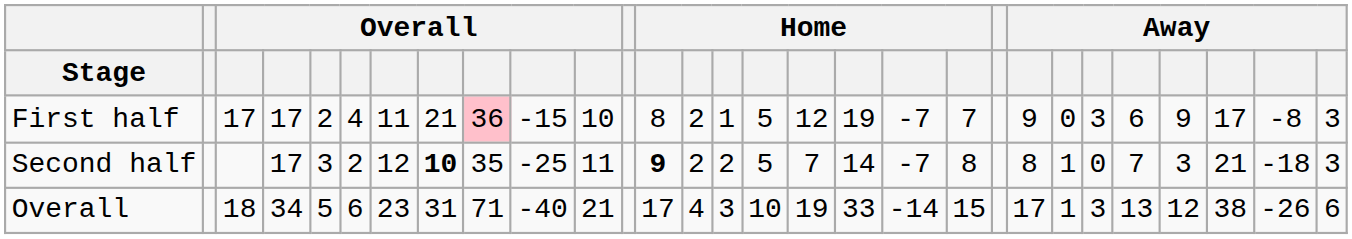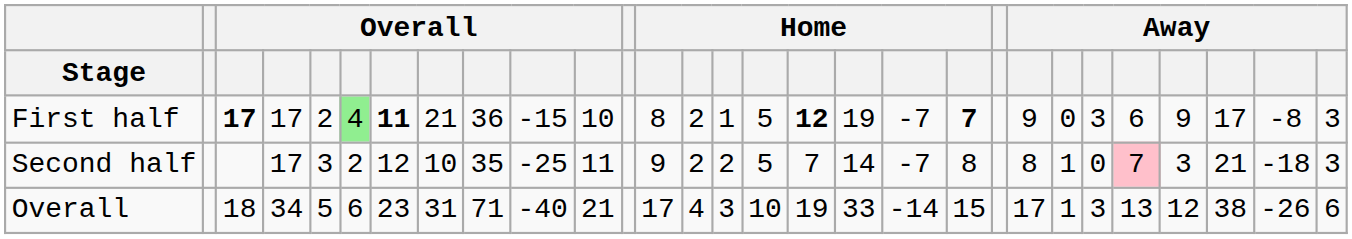(240, 119) normal -> (240, 119) bold
(355, 119) no background -> (355, 119) lightgreen background
(394, 119) normal -> (394, 119) bold
(487, 119) pink background -> (487, 119) no background
(812, 119) normal -> (812, 119) bold
(969, 119) normal -> (969, 119) bold
(440, 165) bold -> (440, 165) normal
(658, 165) bold -> (658, 165) normal
(1136, 165) no background -> (1136, 165) pink background
